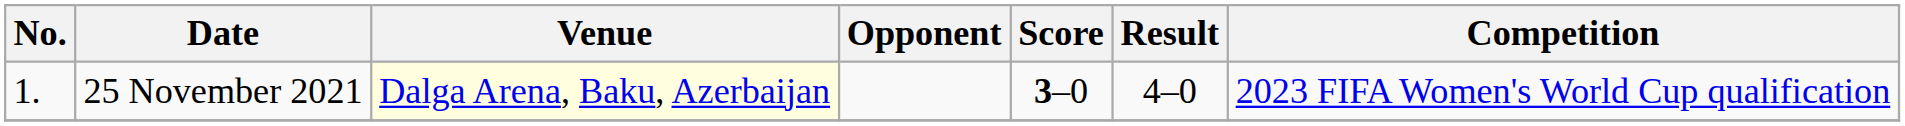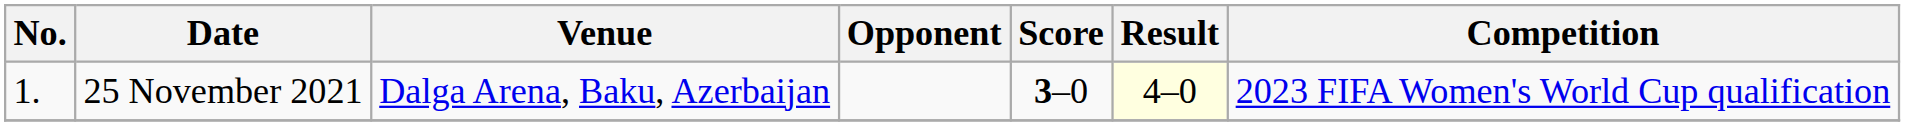(605, 90) lightyellow background -> (605, 90) no background
(1170, 90) no background -> (1170, 90) lightyellow background
